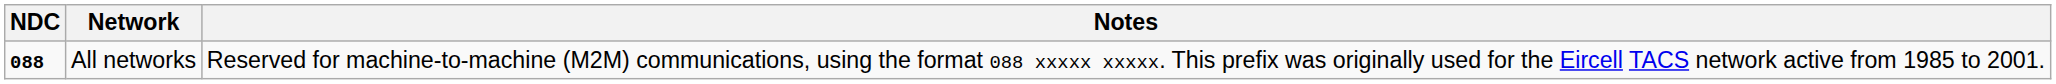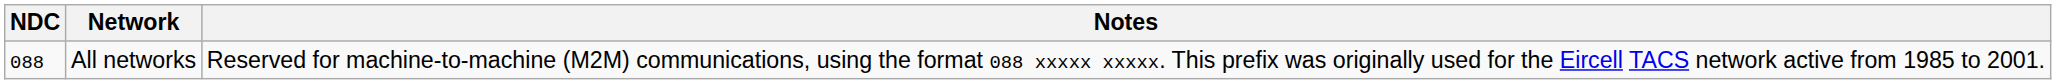(27, 60) bold -> (27, 62) normal
